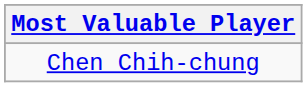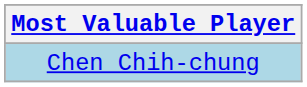(153, 63) no background -> (153, 63) lightblue background
